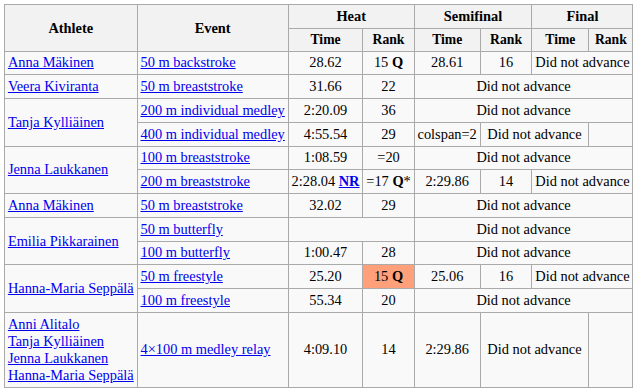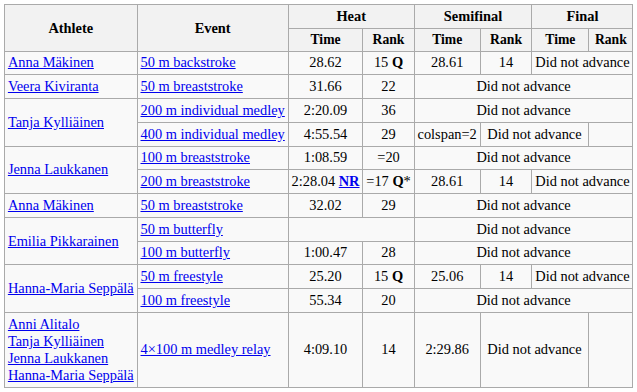(506, 62) 16 -> (506, 62) 14
(447, 181) 2:29.86 -> (447, 181) 28.61
(389, 276) lightsalmon background -> (389, 276) no background
(506, 276) 16 -> (506, 276) 14
